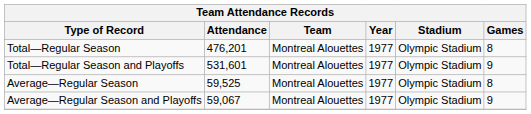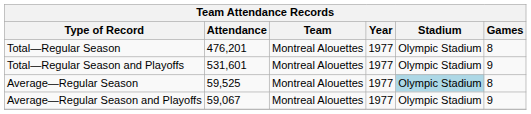(440, 83) no background -> (440, 83) lightblue background
